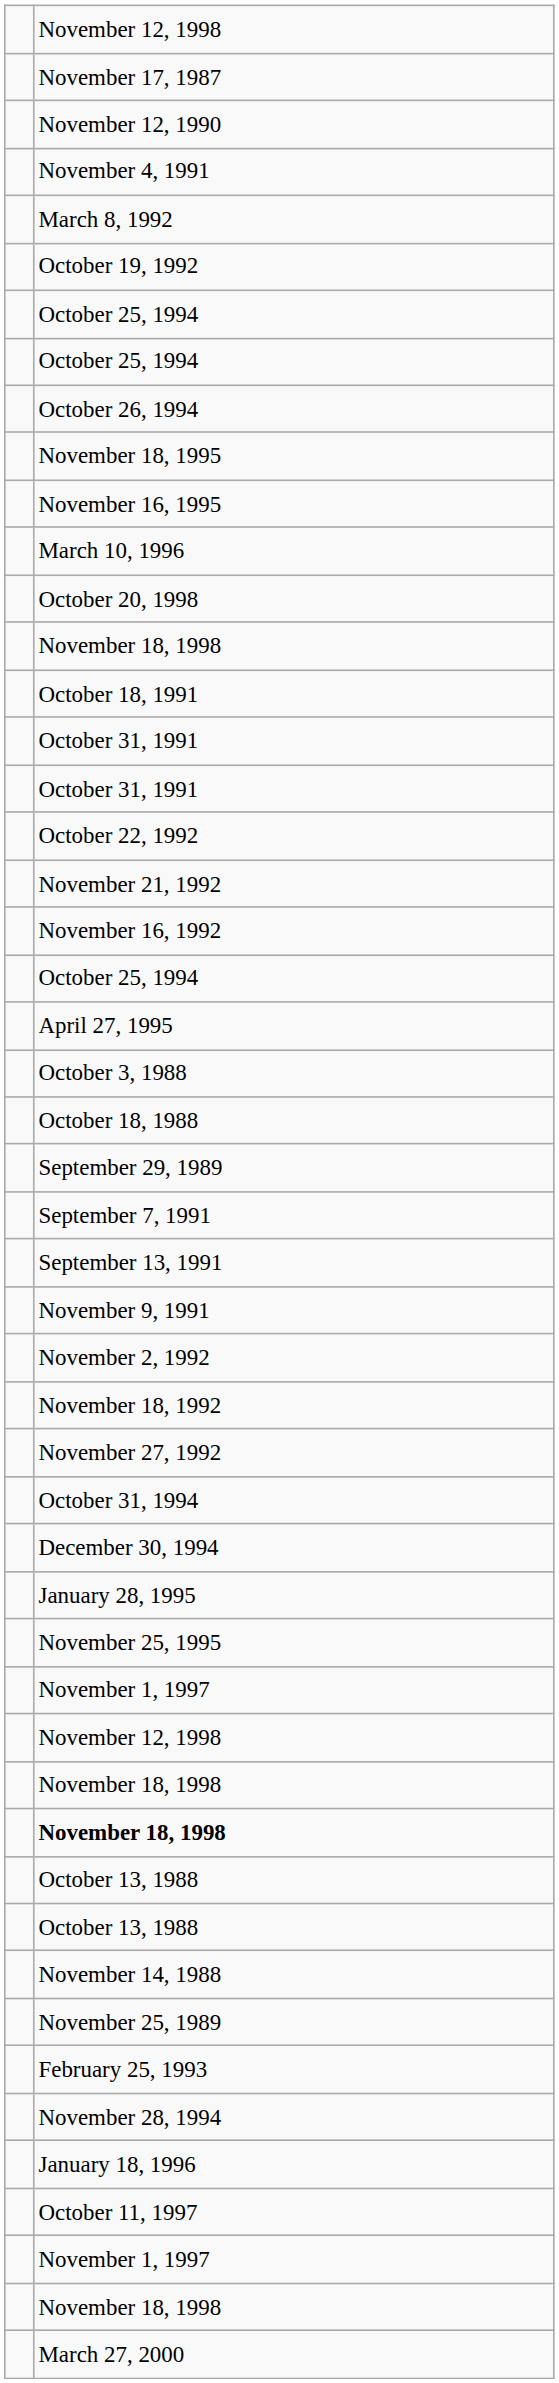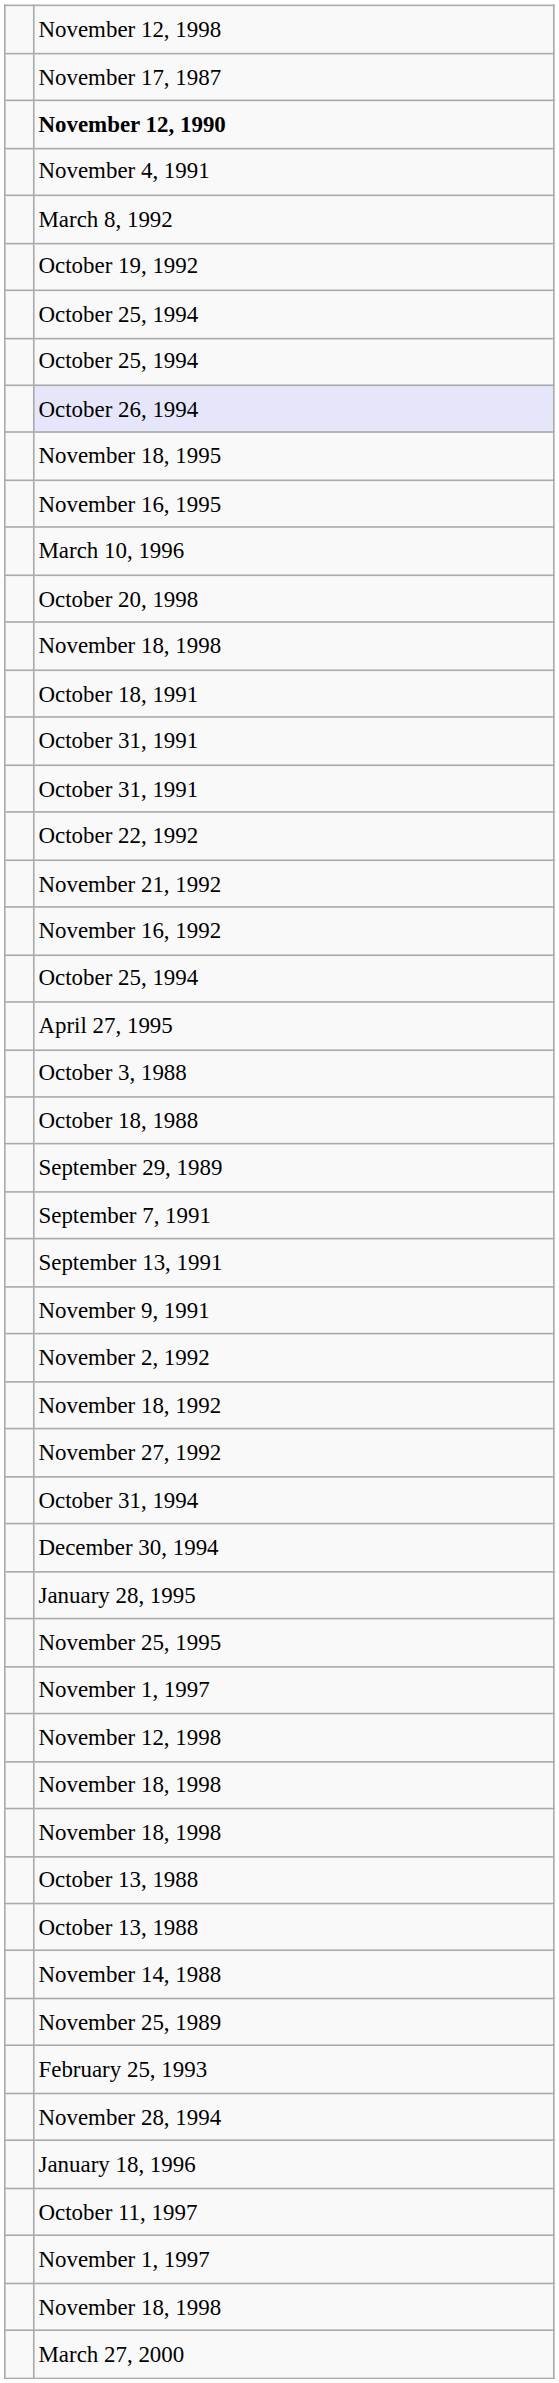(130, 124) normal -> (132, 124) bold
(118, 408) no background -> (118, 408) lavender background
(132, 1832) bold -> (130, 1832) normal
